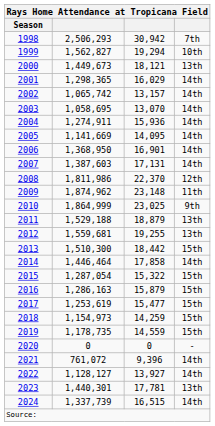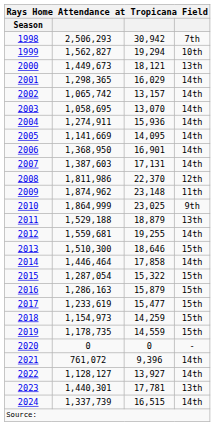(192, 234) 13th -> (192, 234) 14th
(149, 248) 18,442 -> (149, 248) 18,646
(88, 304) 1,253,619 -> (88, 304) 1,233,619
